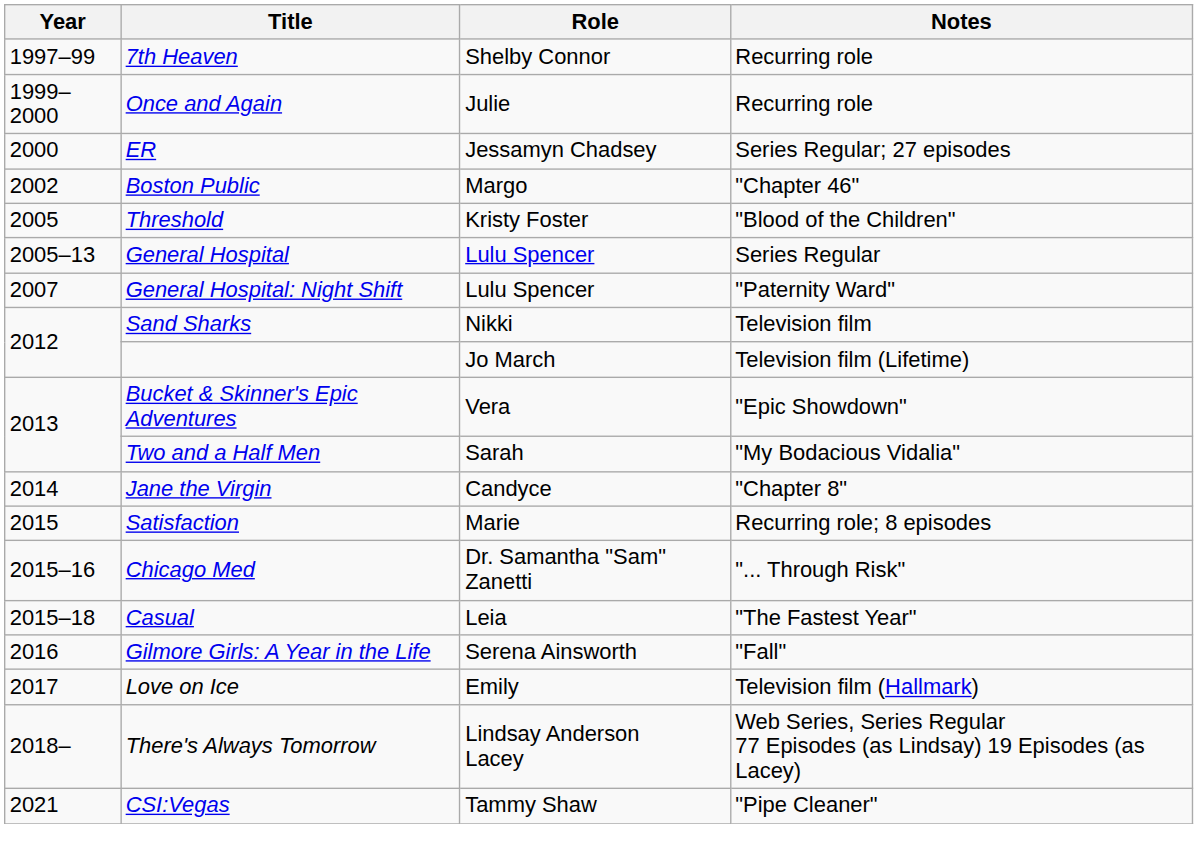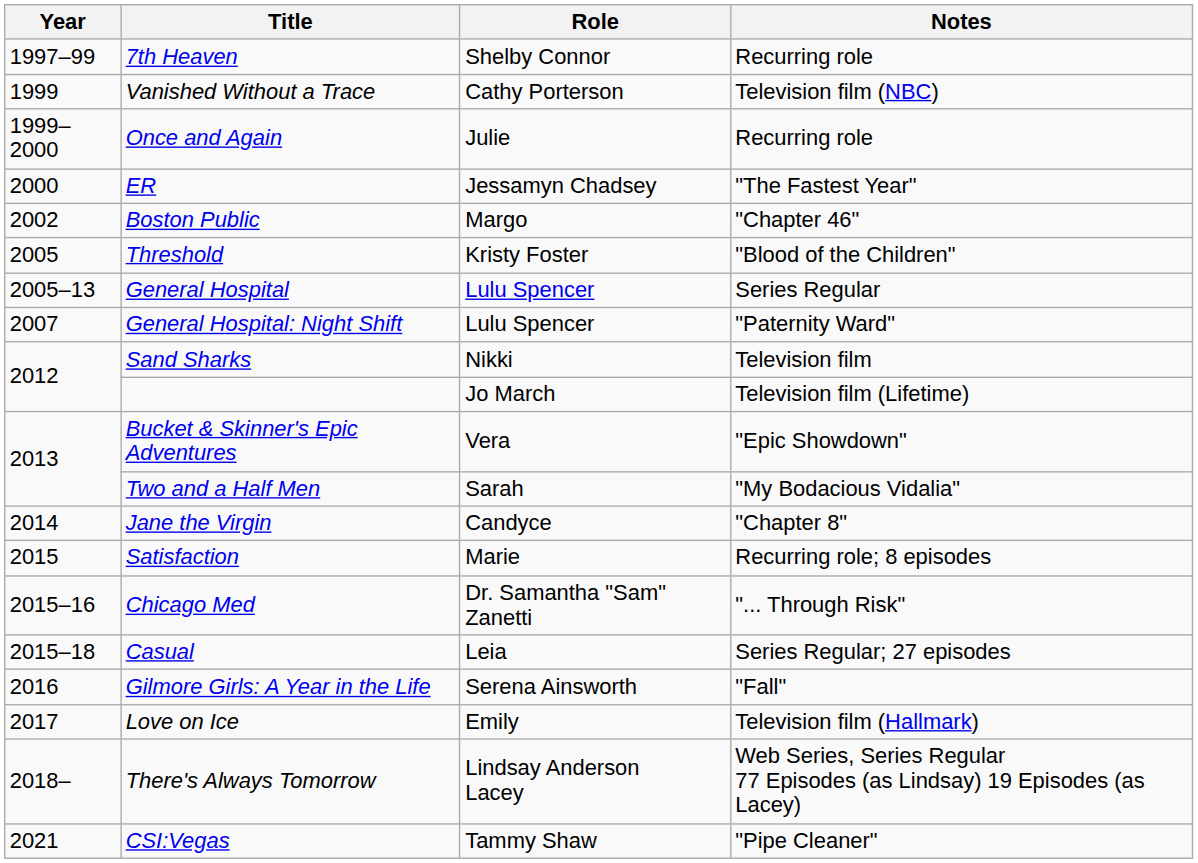+ row: (250, 91)
(873, 150) Series Regular; 27 episodes -> (826, 185) "The Fastest Year"
(826, 617) "The Fastest Year" -> (873, 652) Series Regular; 27 episodes
